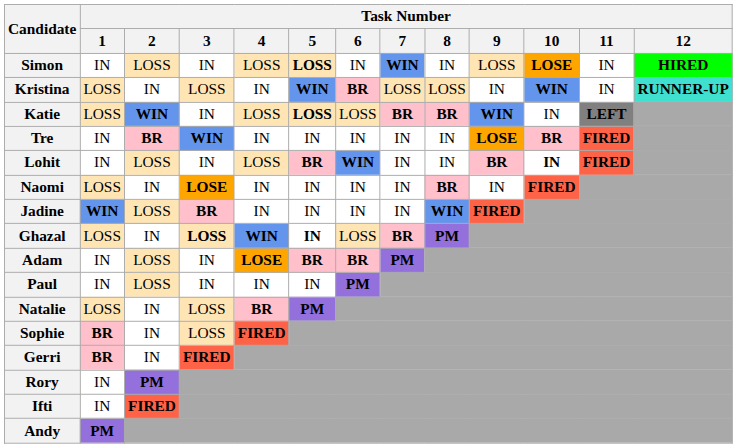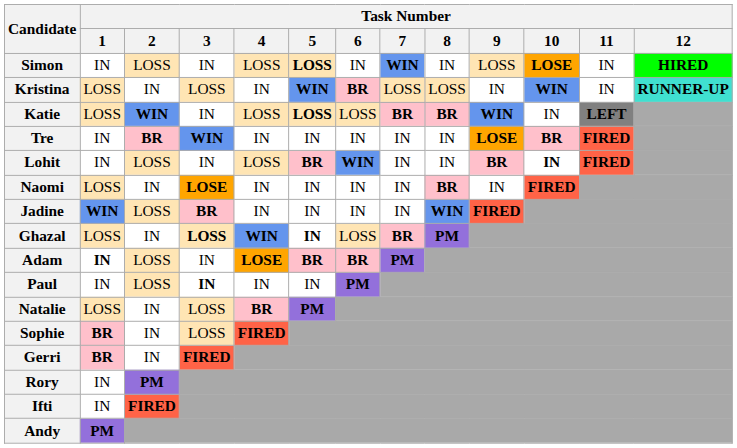(102, 260) normal -> (102, 260) bold
(207, 284) normal -> (207, 284) bold
